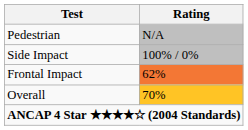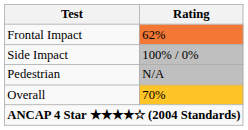rows swapped: (45, 74) <-> (34, 34)
